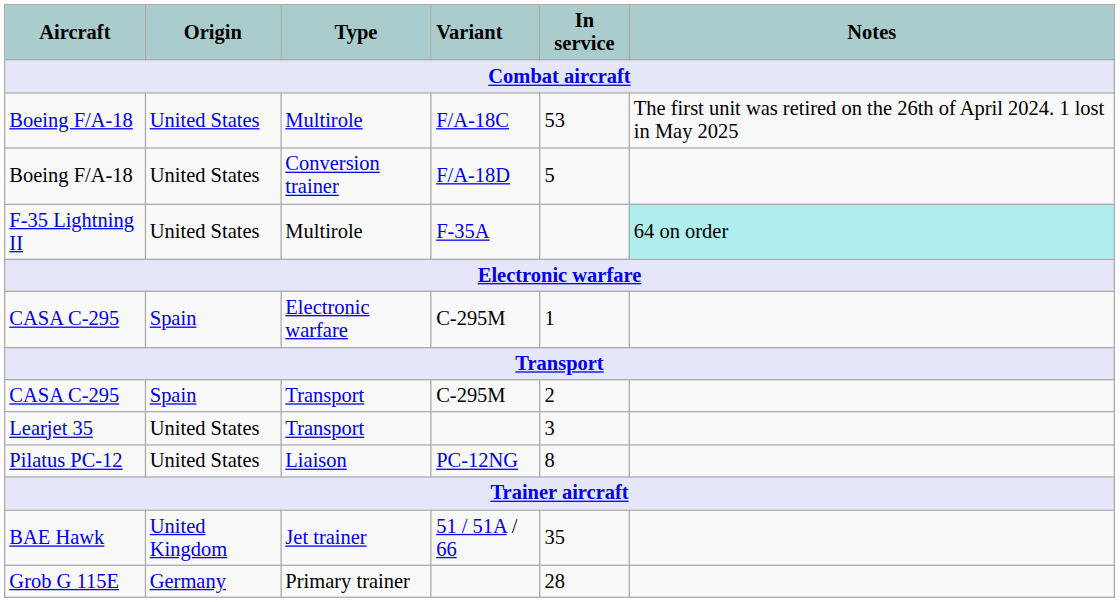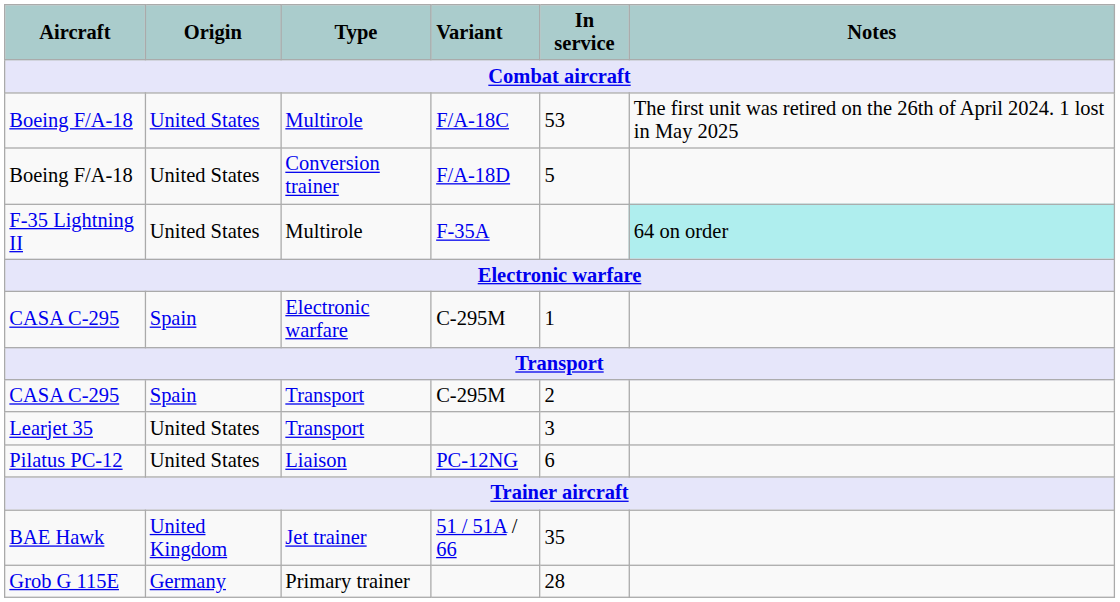(550, 460) 8 -> (550, 460) 6
